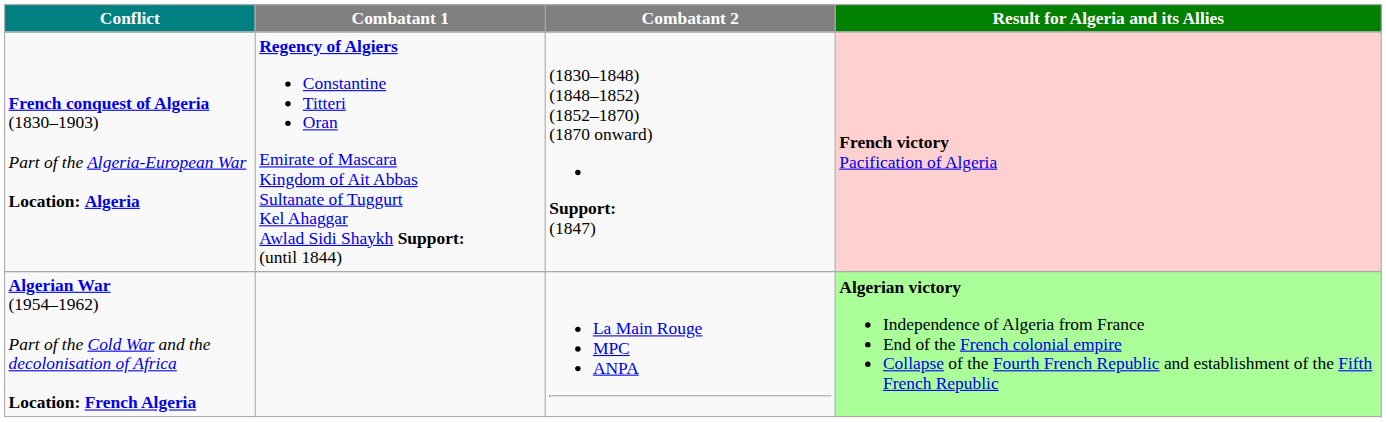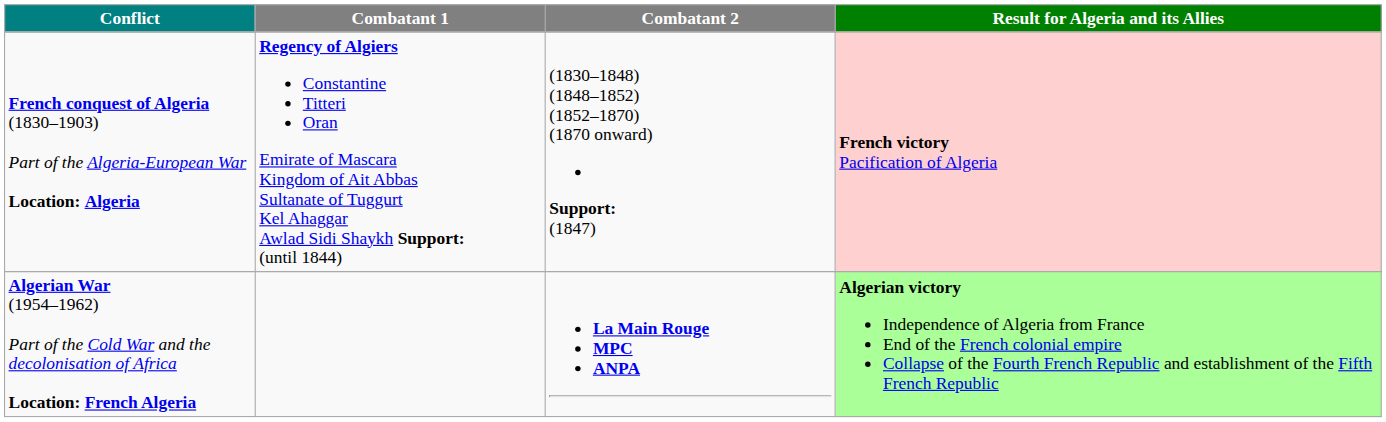(690, 358) normal -> (690, 358) bold
